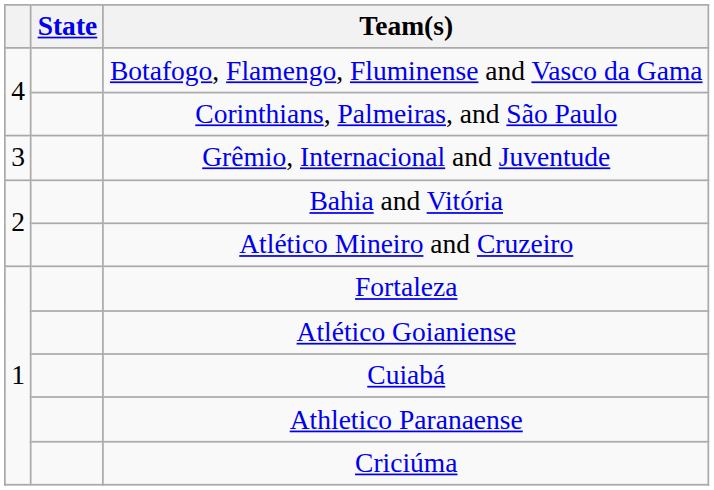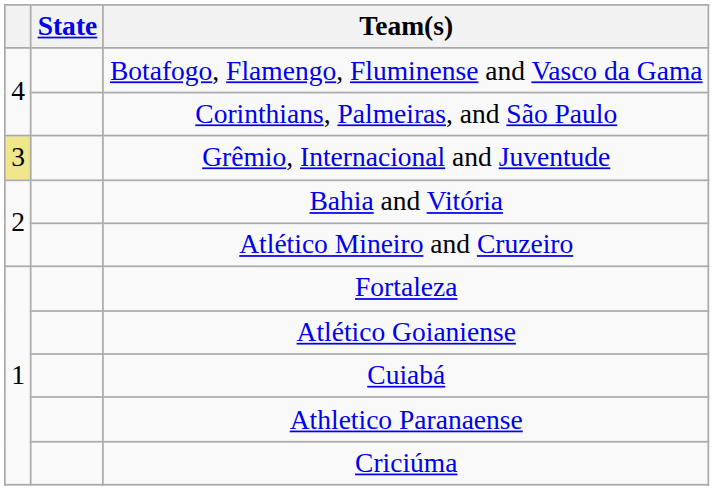(18, 157) no background -> (18, 157) khaki background
